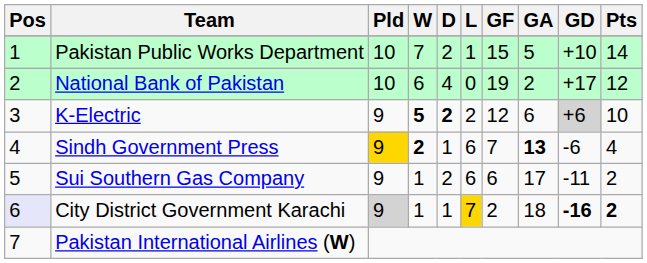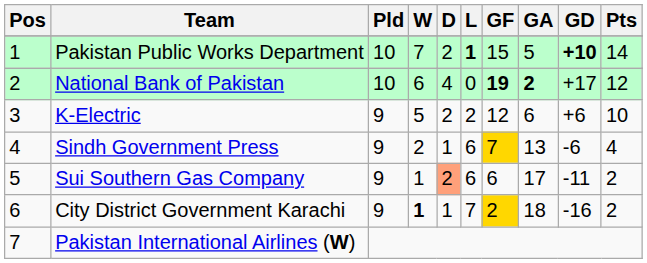(471, 52) normal -> (471, 52) bold
(580, 52) normal -> (580, 52) bold
(498, 83) normal -> (498, 83) bold
(529, 83) normal -> (529, 83) bold
(419, 115) bold -> (419, 115) normal
(447, 115) bold -> (447, 115) normal
(574, 115) lightgrey background -> (574, 115) no background
(379, 147) gold background -> (379, 147) no background
(419, 147) bold -> (419, 147) normal
(492, 147) no background -> (492, 147) gold background
(535, 147) bold -> (535, 147) normal
(447, 178) no background -> (447, 178) lightsalmon background
(15, 210) lavender background -> (15, 210) no background
(379, 210) lightgrey background -> (379, 210) no background
(419, 210) normal -> (419, 210) bold
(471, 210) gold background -> (471, 210) no background
(492, 210) no background -> (492, 210) gold background
(577, 210) bold -> (577, 210) normal
(611, 210) bold -> (611, 210) normal
